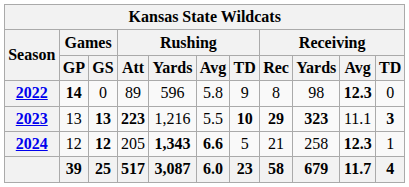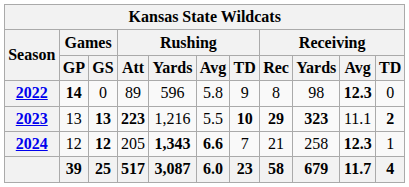(390, 118) 3 -> (390, 118) 2
(245, 144) 5 -> (245, 144) 7
